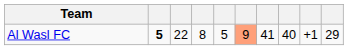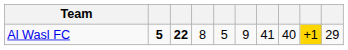(181, 34) normal -> (181, 34) bold
(246, 34) lightsalmon background -> (246, 34) no background
(311, 34) no background -> (311, 34) gold background
